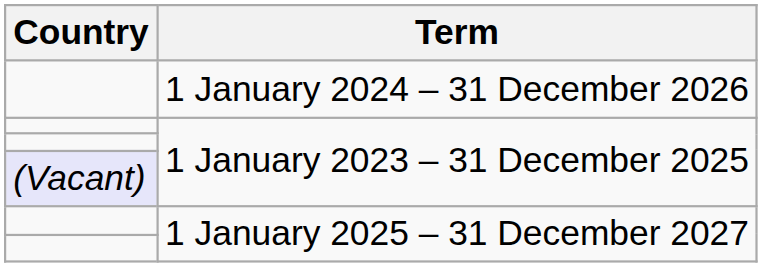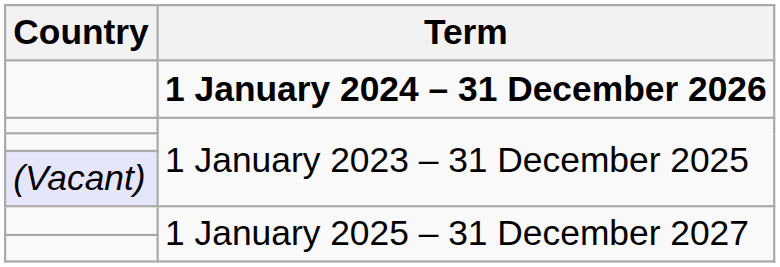(457, 88) normal -> (466, 88) bold
